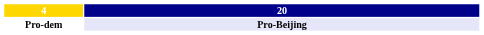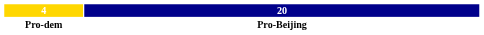(282, 24) lavender background -> (282, 24) no background
